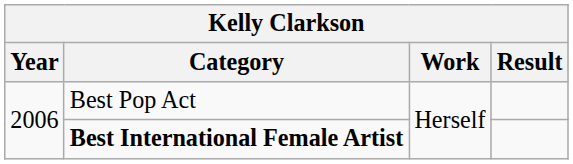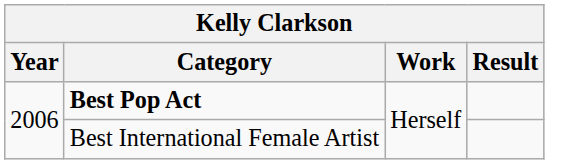(133, 100) normal -> (136, 100) bold
(237, 138) bold -> (224, 138) normal
